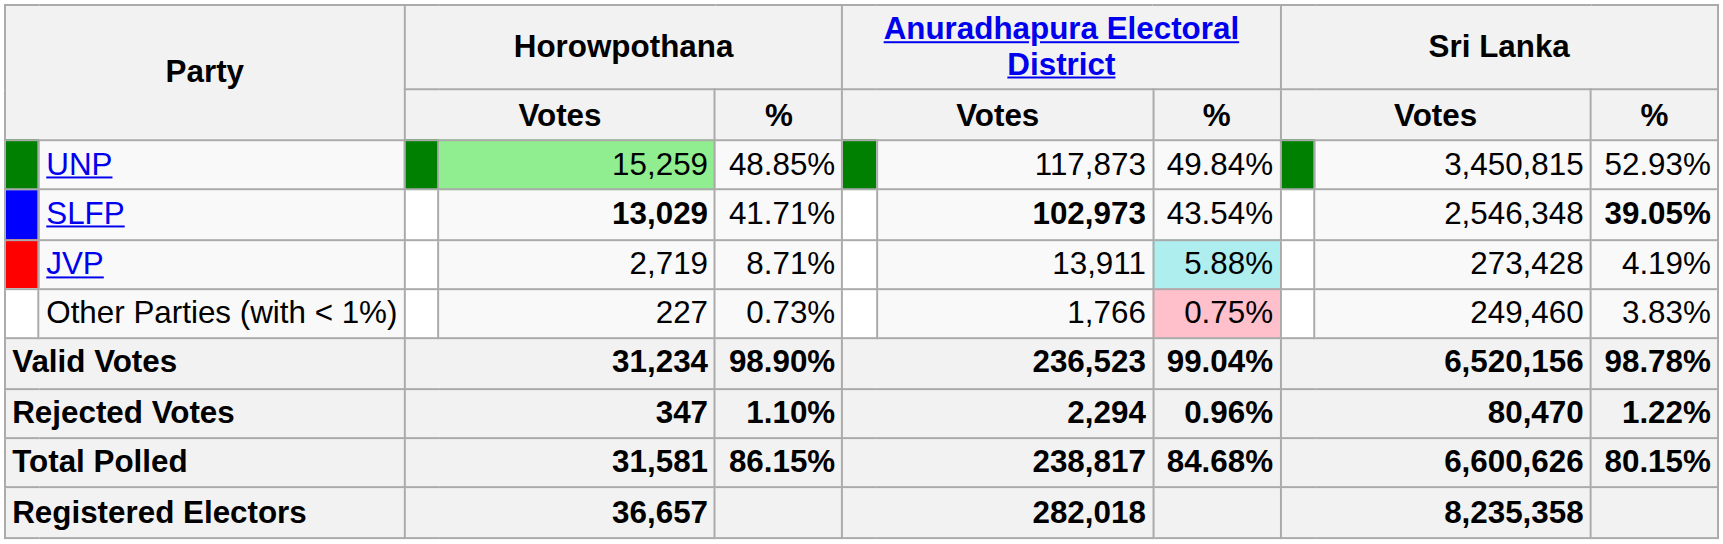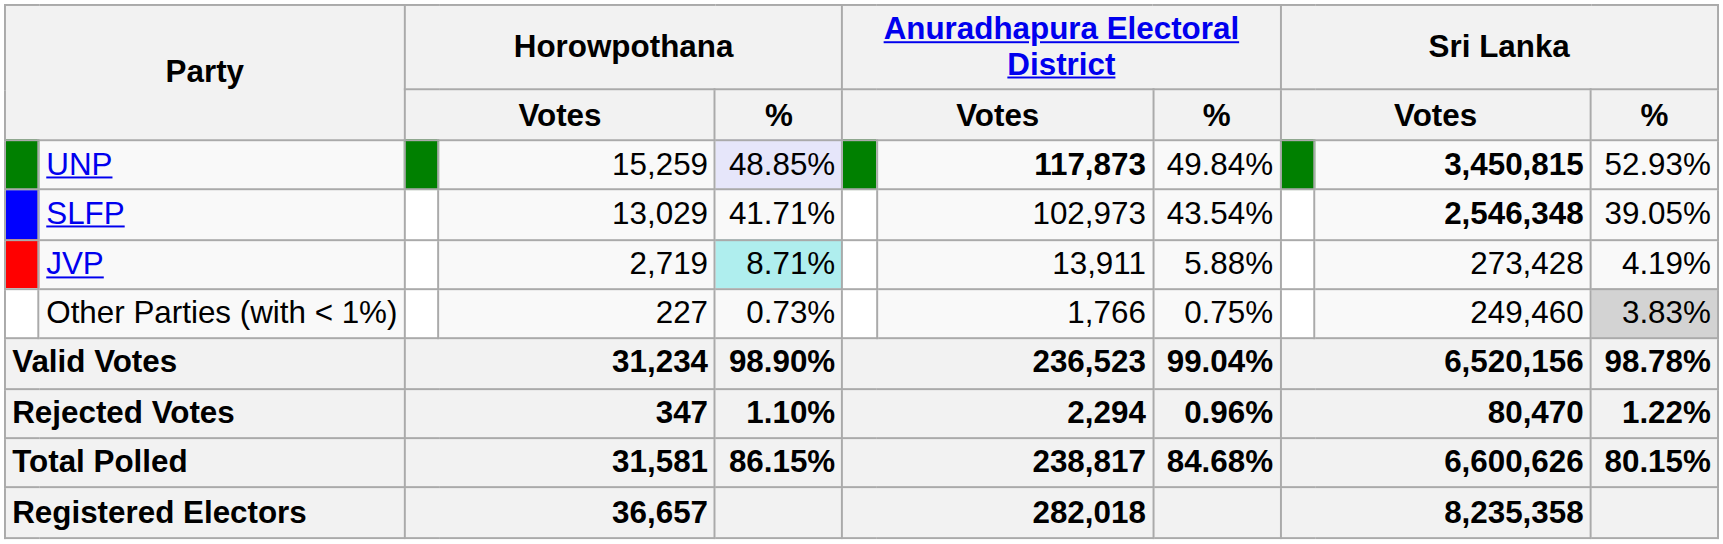(660, 164) lightgreen background -> (660, 164) no background
(782, 164) no background -> (782, 164) lavender background
(1090, 164) normal -> (1090, 164) bold
(1514, 164) normal -> (1514, 164) bold
(660, 213) bold -> (660, 213) normal
(1089, 213) bold -> (1089, 213) normal
(1514, 213) normal -> (1514, 213) bold
(1658, 213) bold -> (1658, 213) normal
(791, 263) no background -> (791, 263) paleturquoise background
(1229, 263) paleturquoise background -> (1229, 263) no background
(1229, 313) pink background -> (1229, 313) no background
(1666, 313) no background -> (1666, 313) lightgrey background
